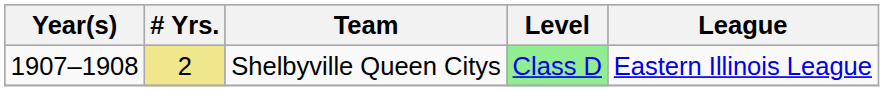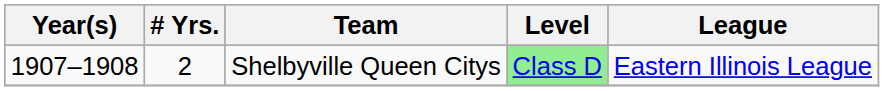(185, 66) khaki background -> (185, 66) no background
